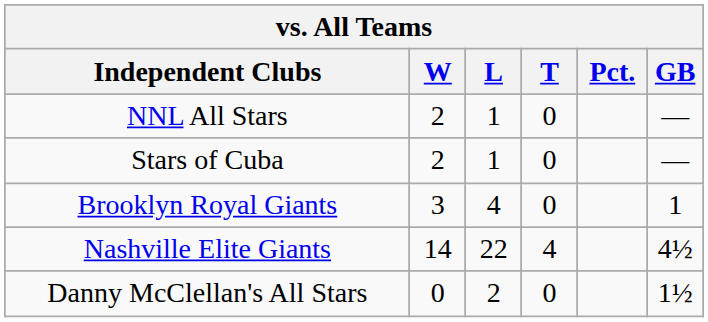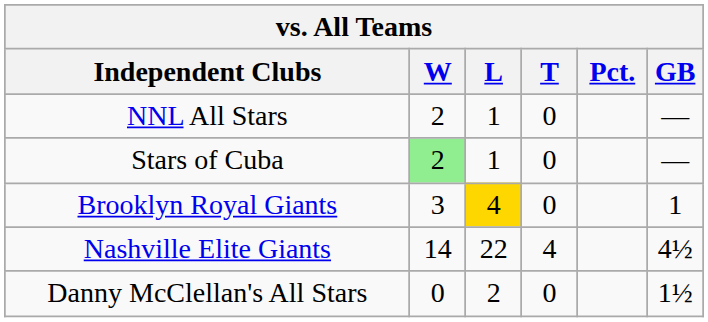(438, 159) no background -> (438, 159) lightgreen background
(494, 204) no background -> (494, 204) gold background
